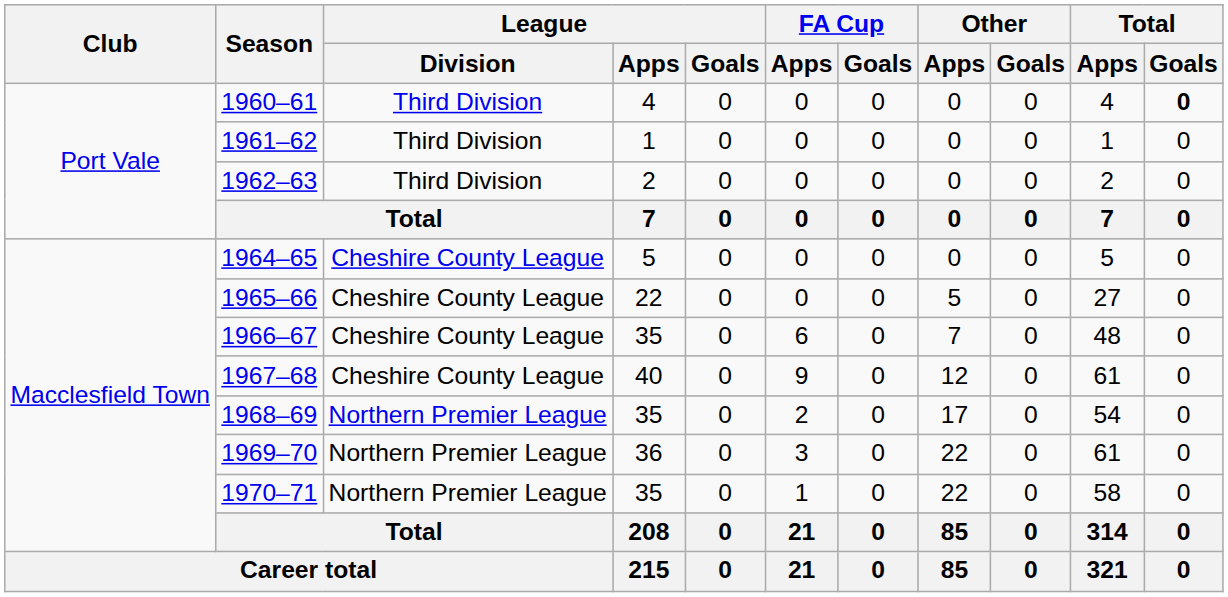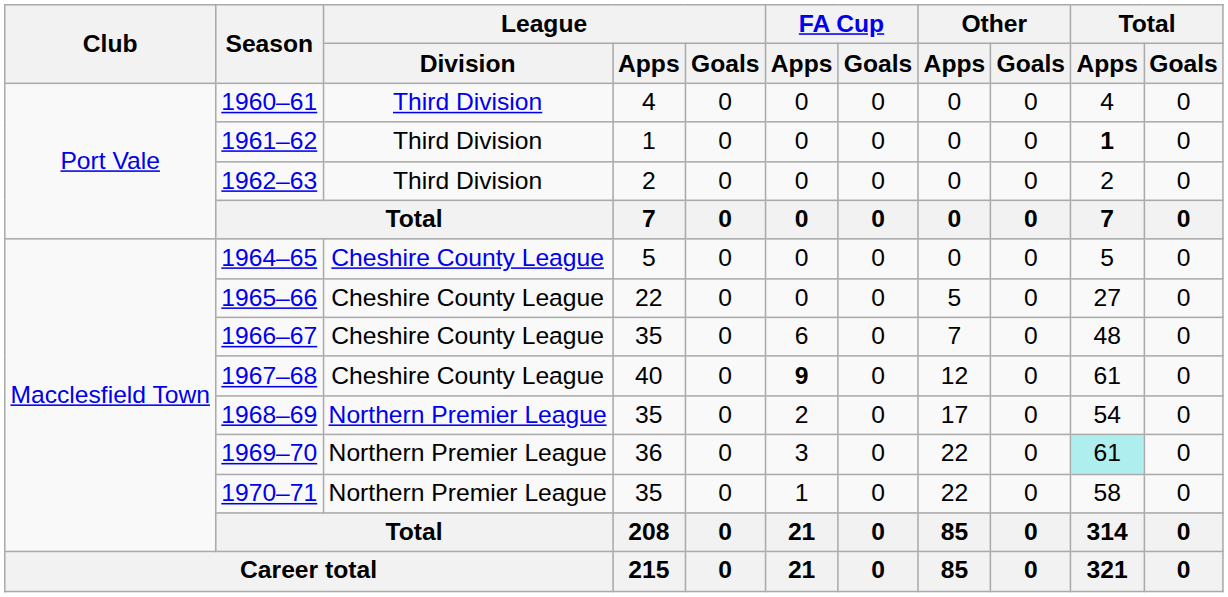(1184, 102) bold -> (1184, 102) normal
(1107, 141) normal -> (1107, 141) bold
(802, 375) normal -> (802, 375) bold
(1107, 453) no background -> (1107, 453) paleturquoise background
